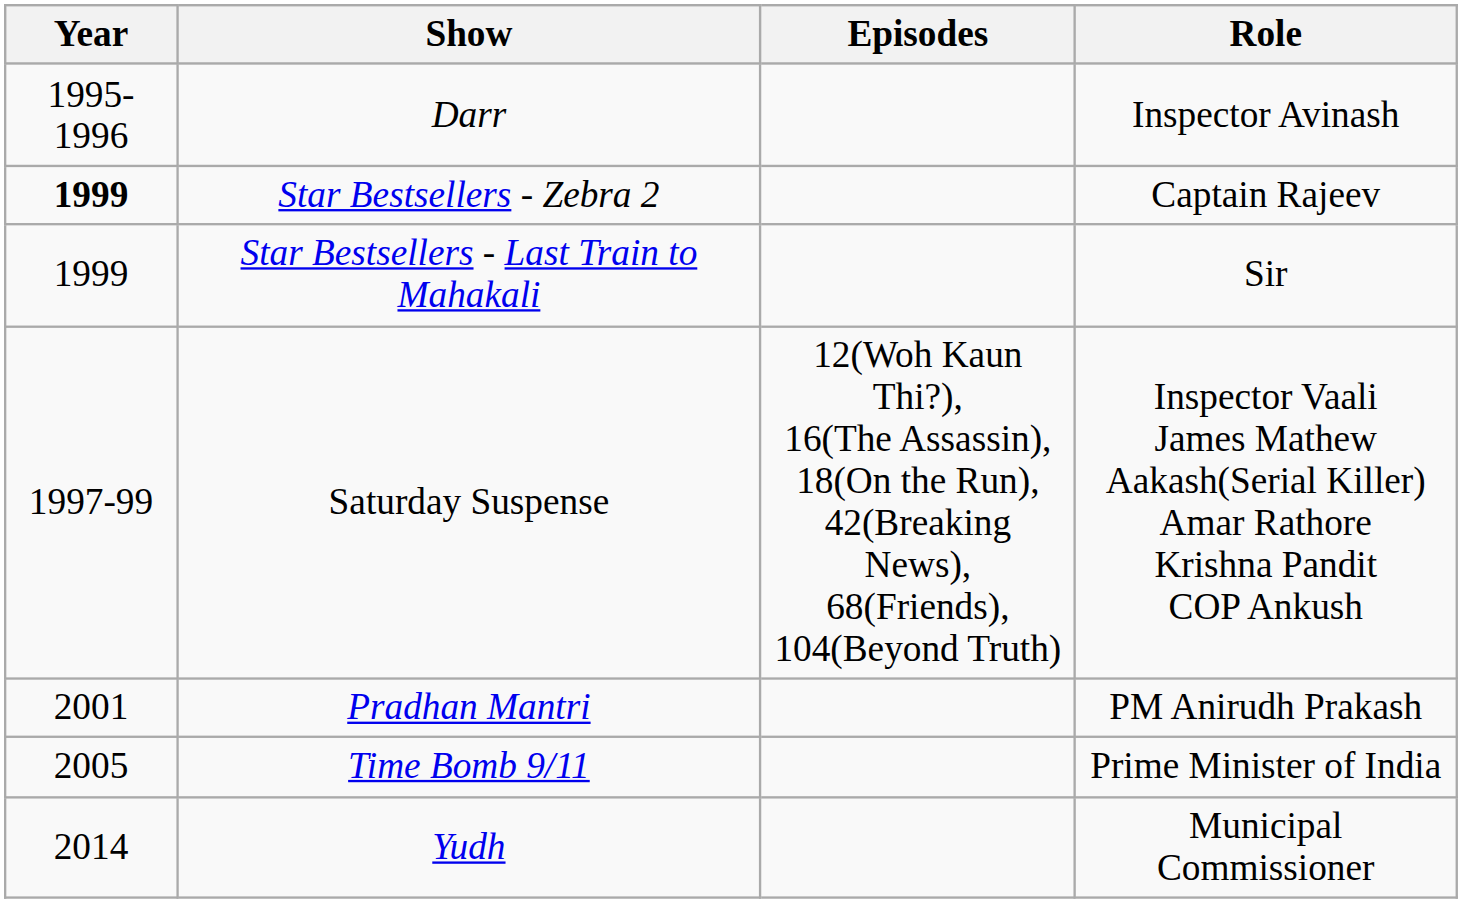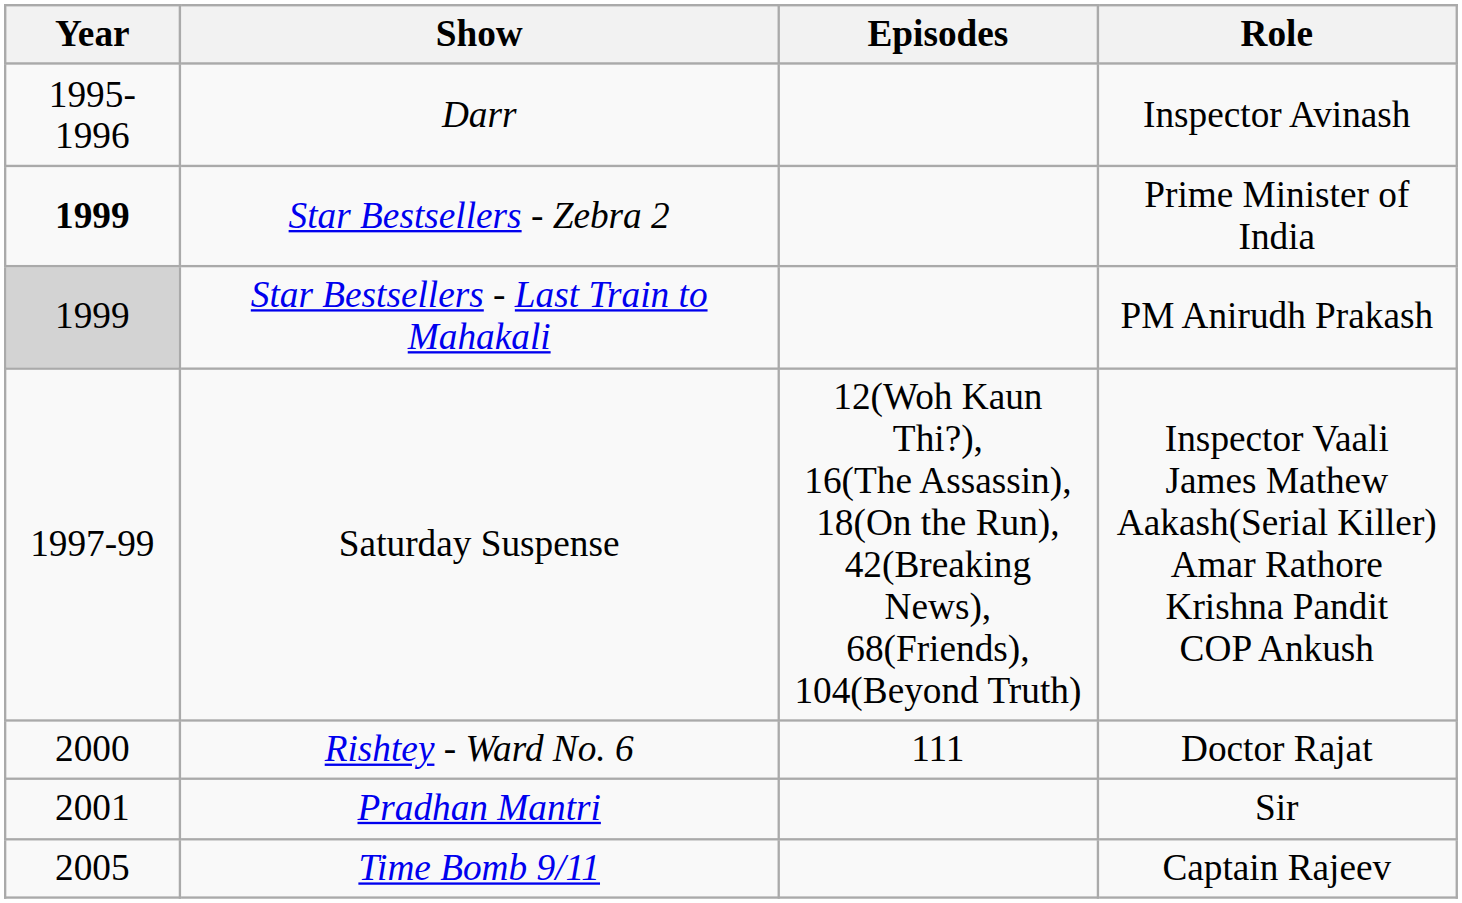(1266, 194) Captain Rajeev -> (1277, 215) Prime Minister of India
(91, 274) no background -> (92, 316) lightgrey background
(1266, 274) Sir -> (1277, 316) PM Anirudh Prakash
+ row: (479, 749)
(1266, 707) PM Anirudh Prakash -> (1277, 808) Sir
(1266, 766) Prime Minister of India -> (1277, 867) Captain Rajeev
- row: (469, 846)
